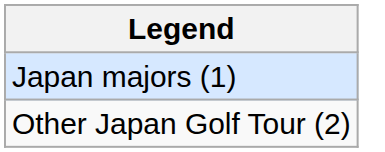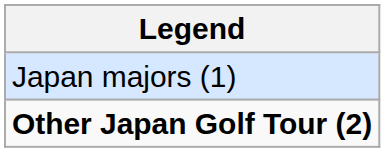(181, 124) normal -> (192, 124) bold
